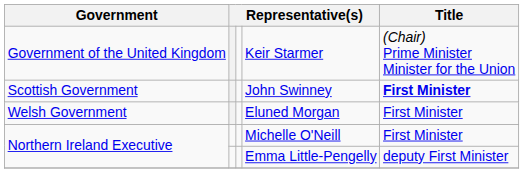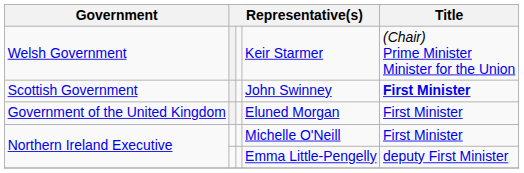(117, 53) Government of the United Kingdom -> (67, 53) Welsh Government
(67, 113) Welsh Government -> (117, 113) Government of the United Kingdom
